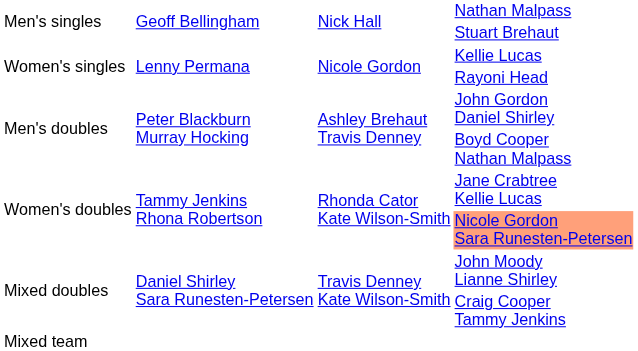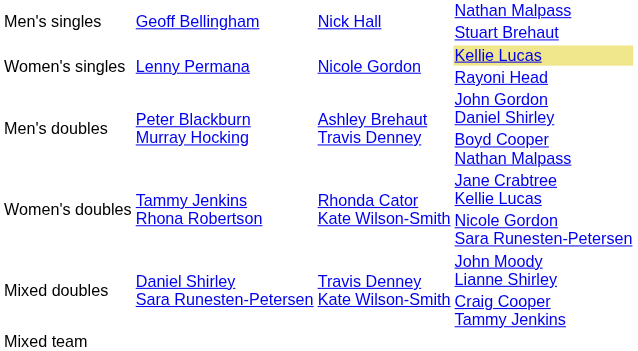(498, 55) no background -> (498, 55) khaki background
(544, 230) lightsalmon background -> (544, 230) no background
